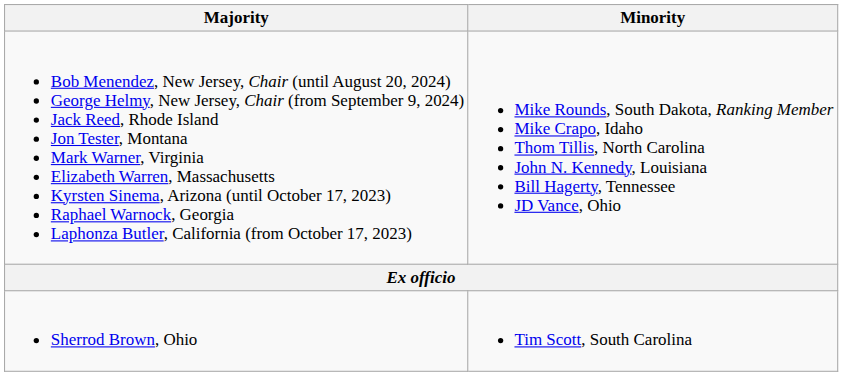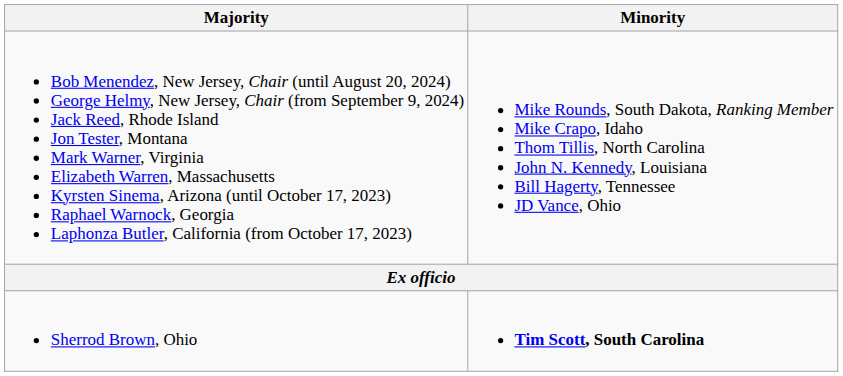(653, 340) normal -> (653, 340) bold
